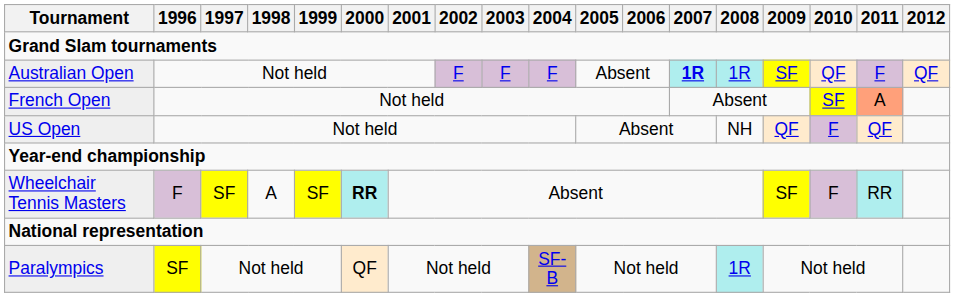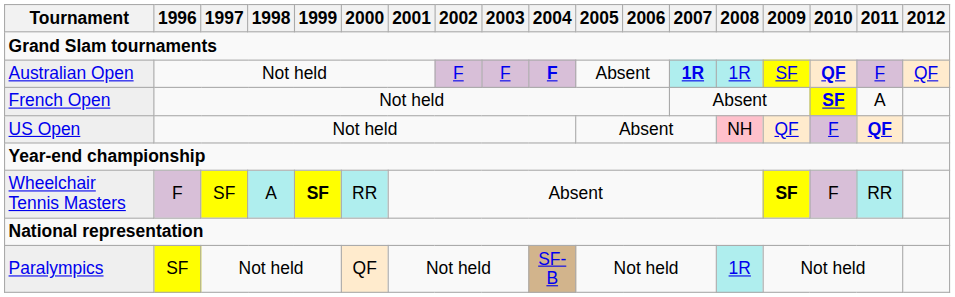(552, 73) normal -> (552, 73) bold
(833, 73) normal -> (833, 73) bold
(833, 101) normal -> (833, 101) bold
(880, 101) lightsalmon background -> (880, 101) no background
(740, 128) no background -> (740, 128) pink background
(880, 128) normal -> (880, 128) bold
(271, 194) no background -> (271, 194) paleturquoise background
(318, 194) normal -> (318, 194) bold
(365, 194) bold -> (365, 194) normal
(787, 194) normal -> (787, 194) bold
